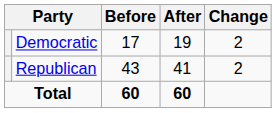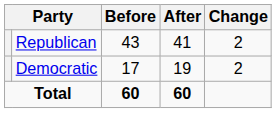rows swapped: (56, 68) <-> (57, 42)
